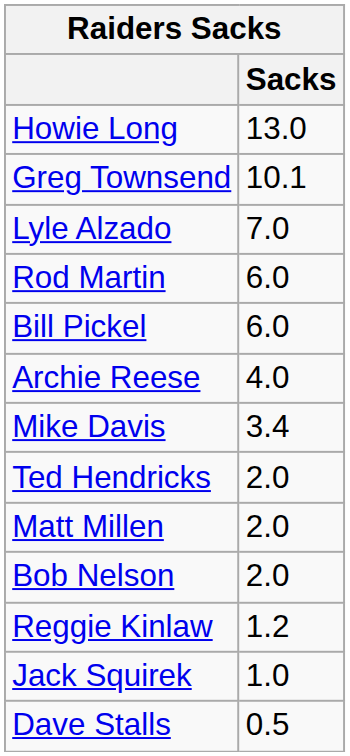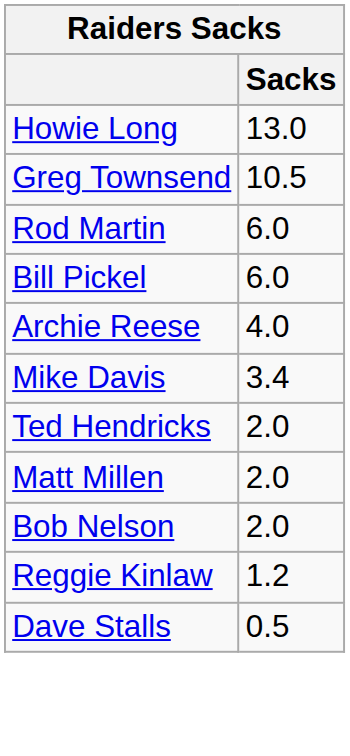(276, 178) 10.1 -> (276, 178) 10.5
- row: (92, 228)
- row: (102, 675)
